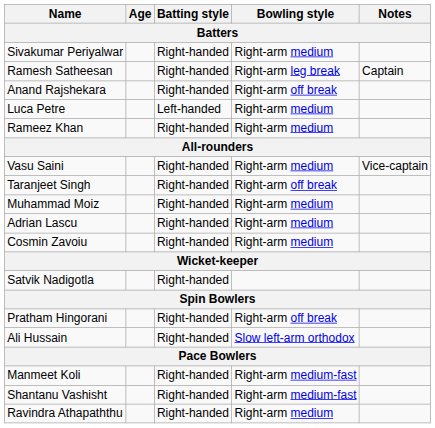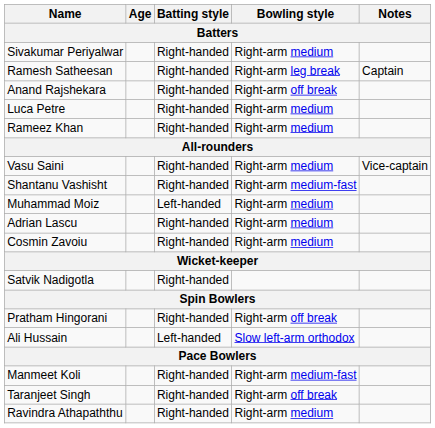(189, 109) Left-handed -> (193, 109) Right-handed
rows swapped: (49, 185) <-> (57, 394)
(193, 204) Right-handed -> (189, 204) Left-handed
(193, 337) Right-handed -> (189, 337) Left-handed
